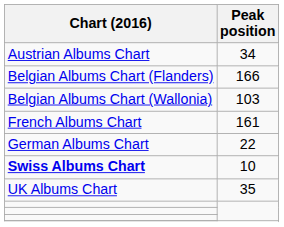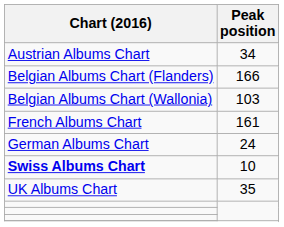(248, 144) 22 -> (248, 144) 24
